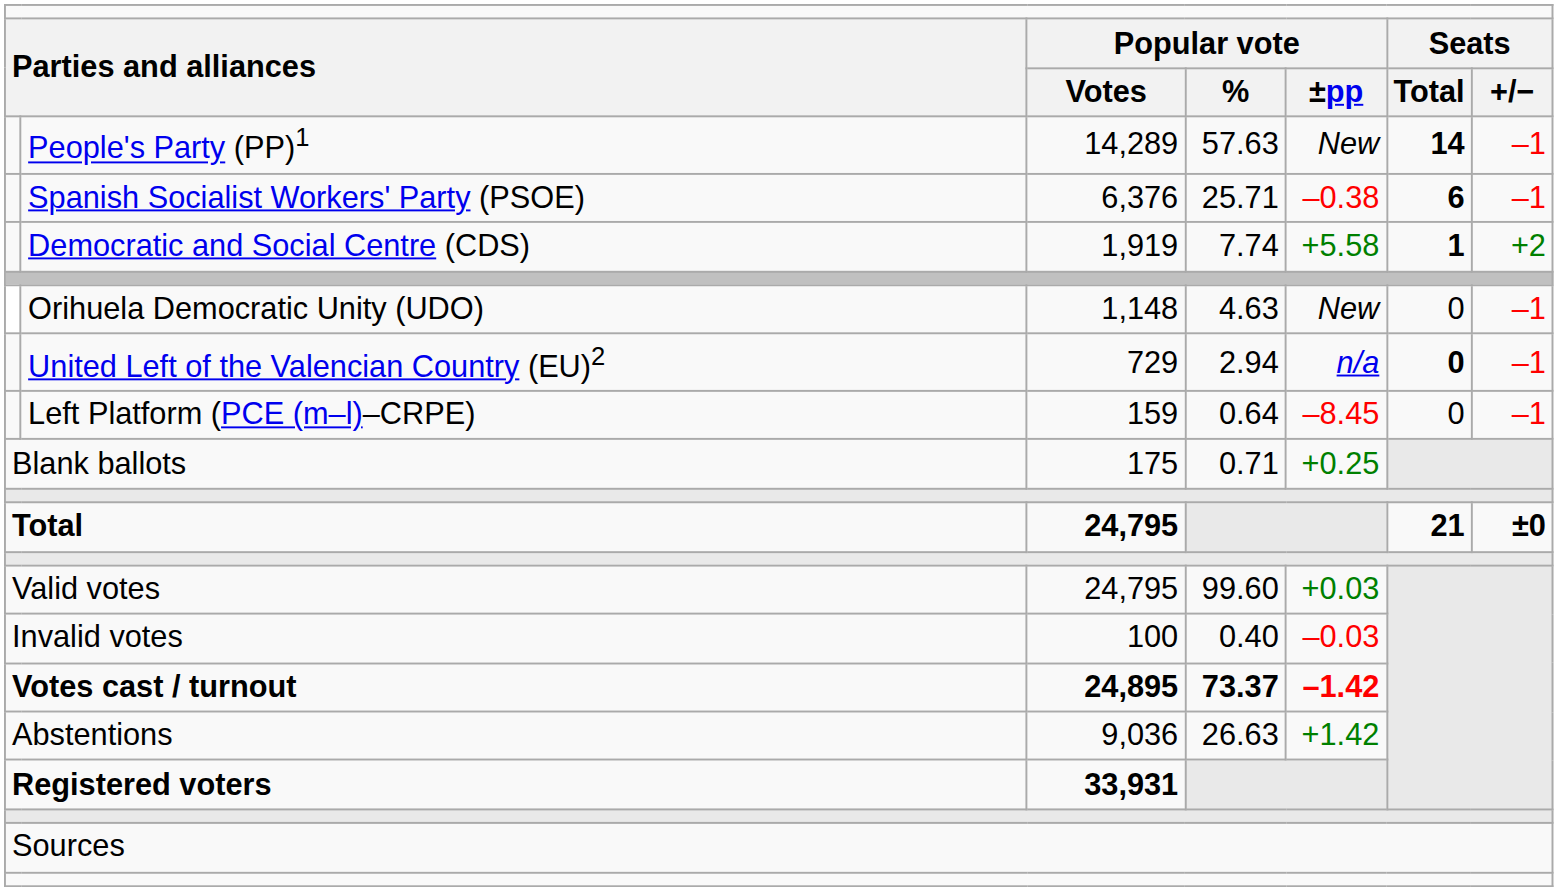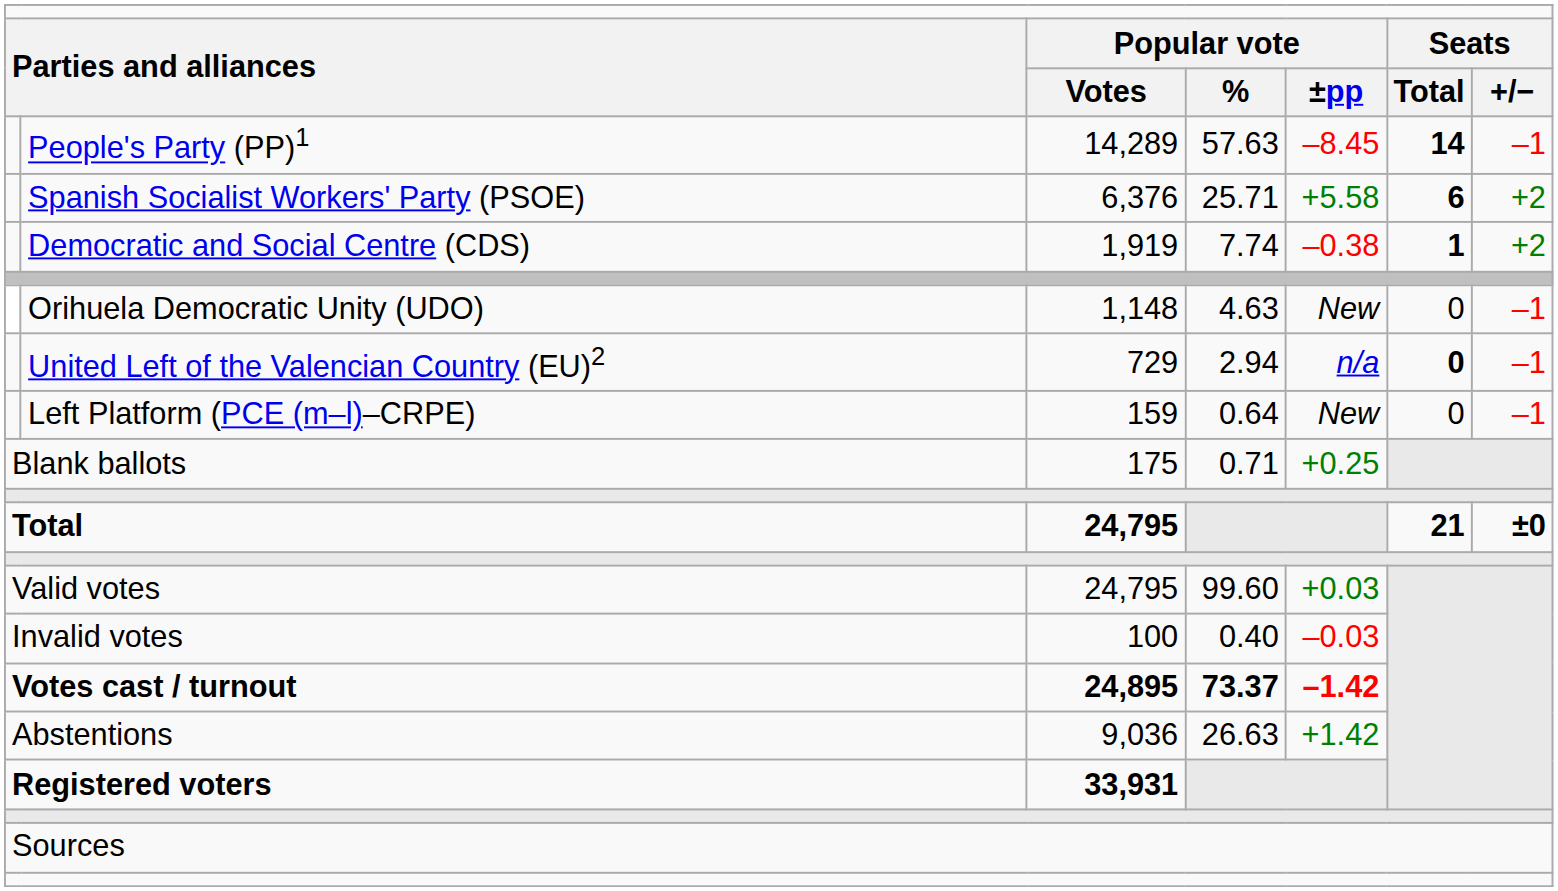(1349, 144) New -> (1341, 144) –8.45
(1341, 197) –0.38 -> (1340, 197) +5.58
(1529, 197) –1 -> (1528, 197) +2
(1340, 246) +5.58 -> (1341, 246) –0.38
(1341, 414) –8.45 -> (1349, 414) New
